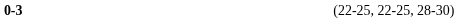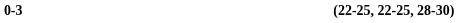(394, 11) normal -> (394, 11) bold
